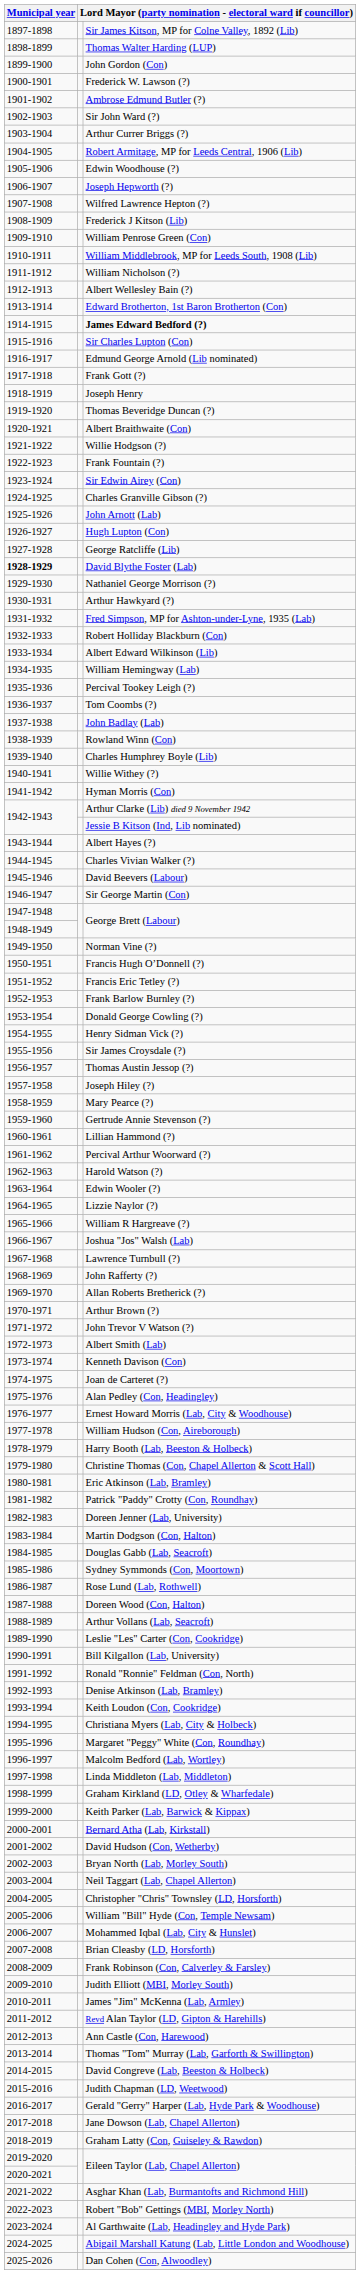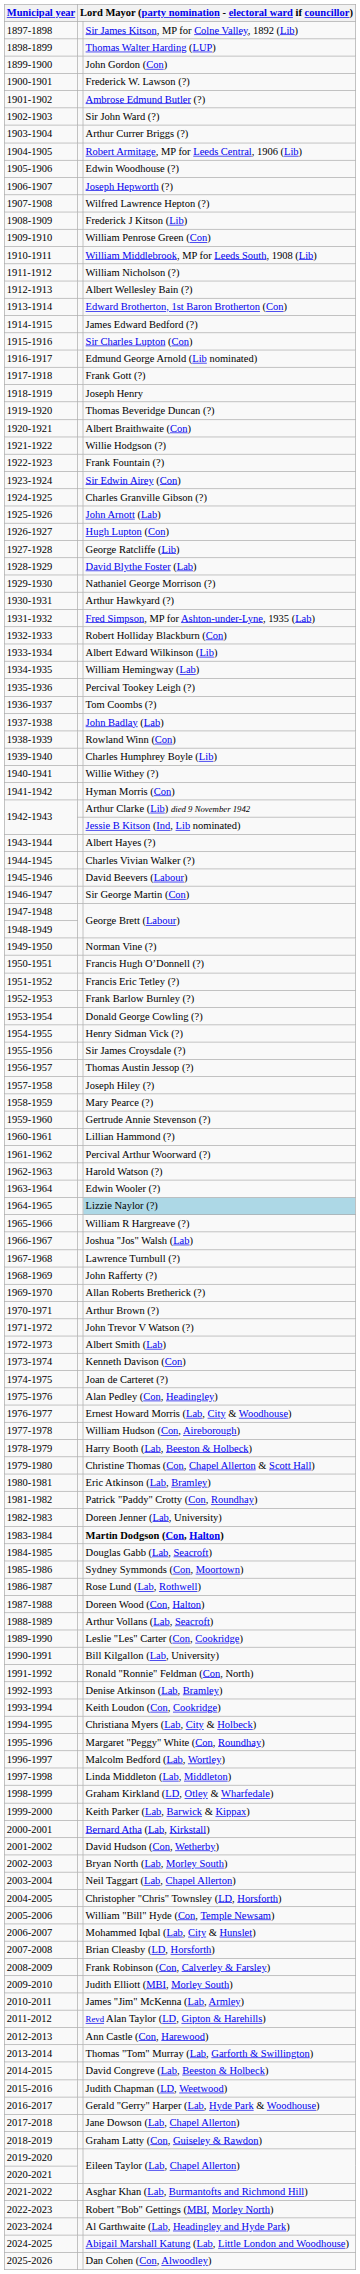(146, 324) bold -> (142, 324) normal
(29, 566) bold -> (29, 566) normal
(122, 1206) no background -> (122, 1206) lightblue background
(151, 1535) normal -> (155, 1535) bold
